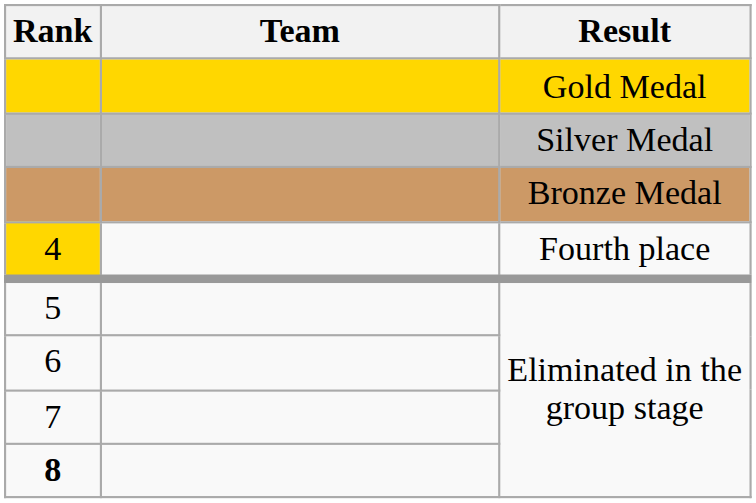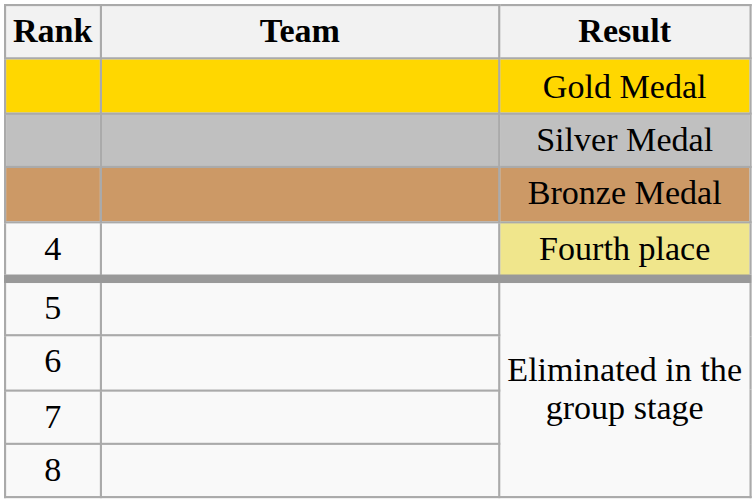(53, 247) gold background -> (53, 247) no background
(625, 247) no background -> (625, 247) khaki background
(53, 470) bold -> (53, 470) normal
